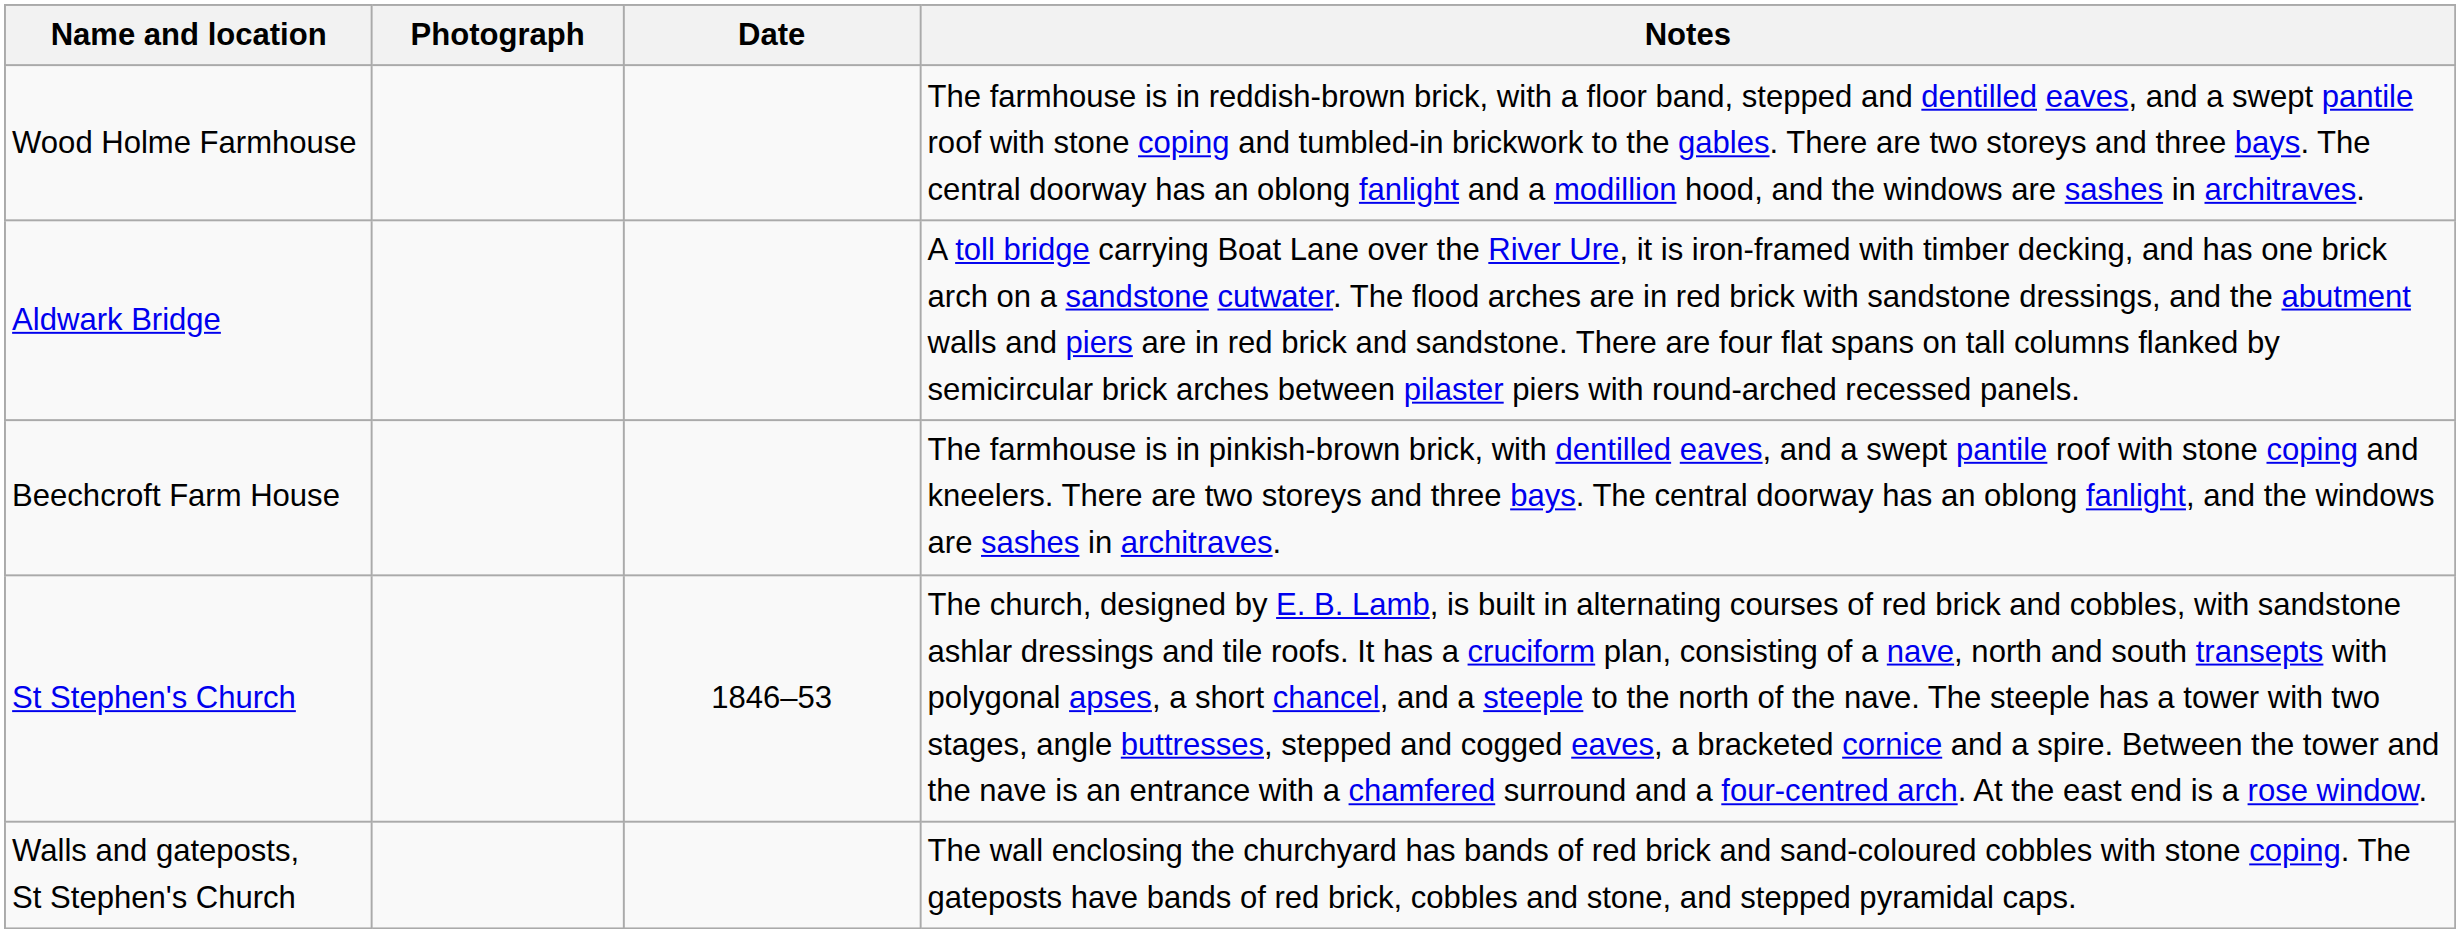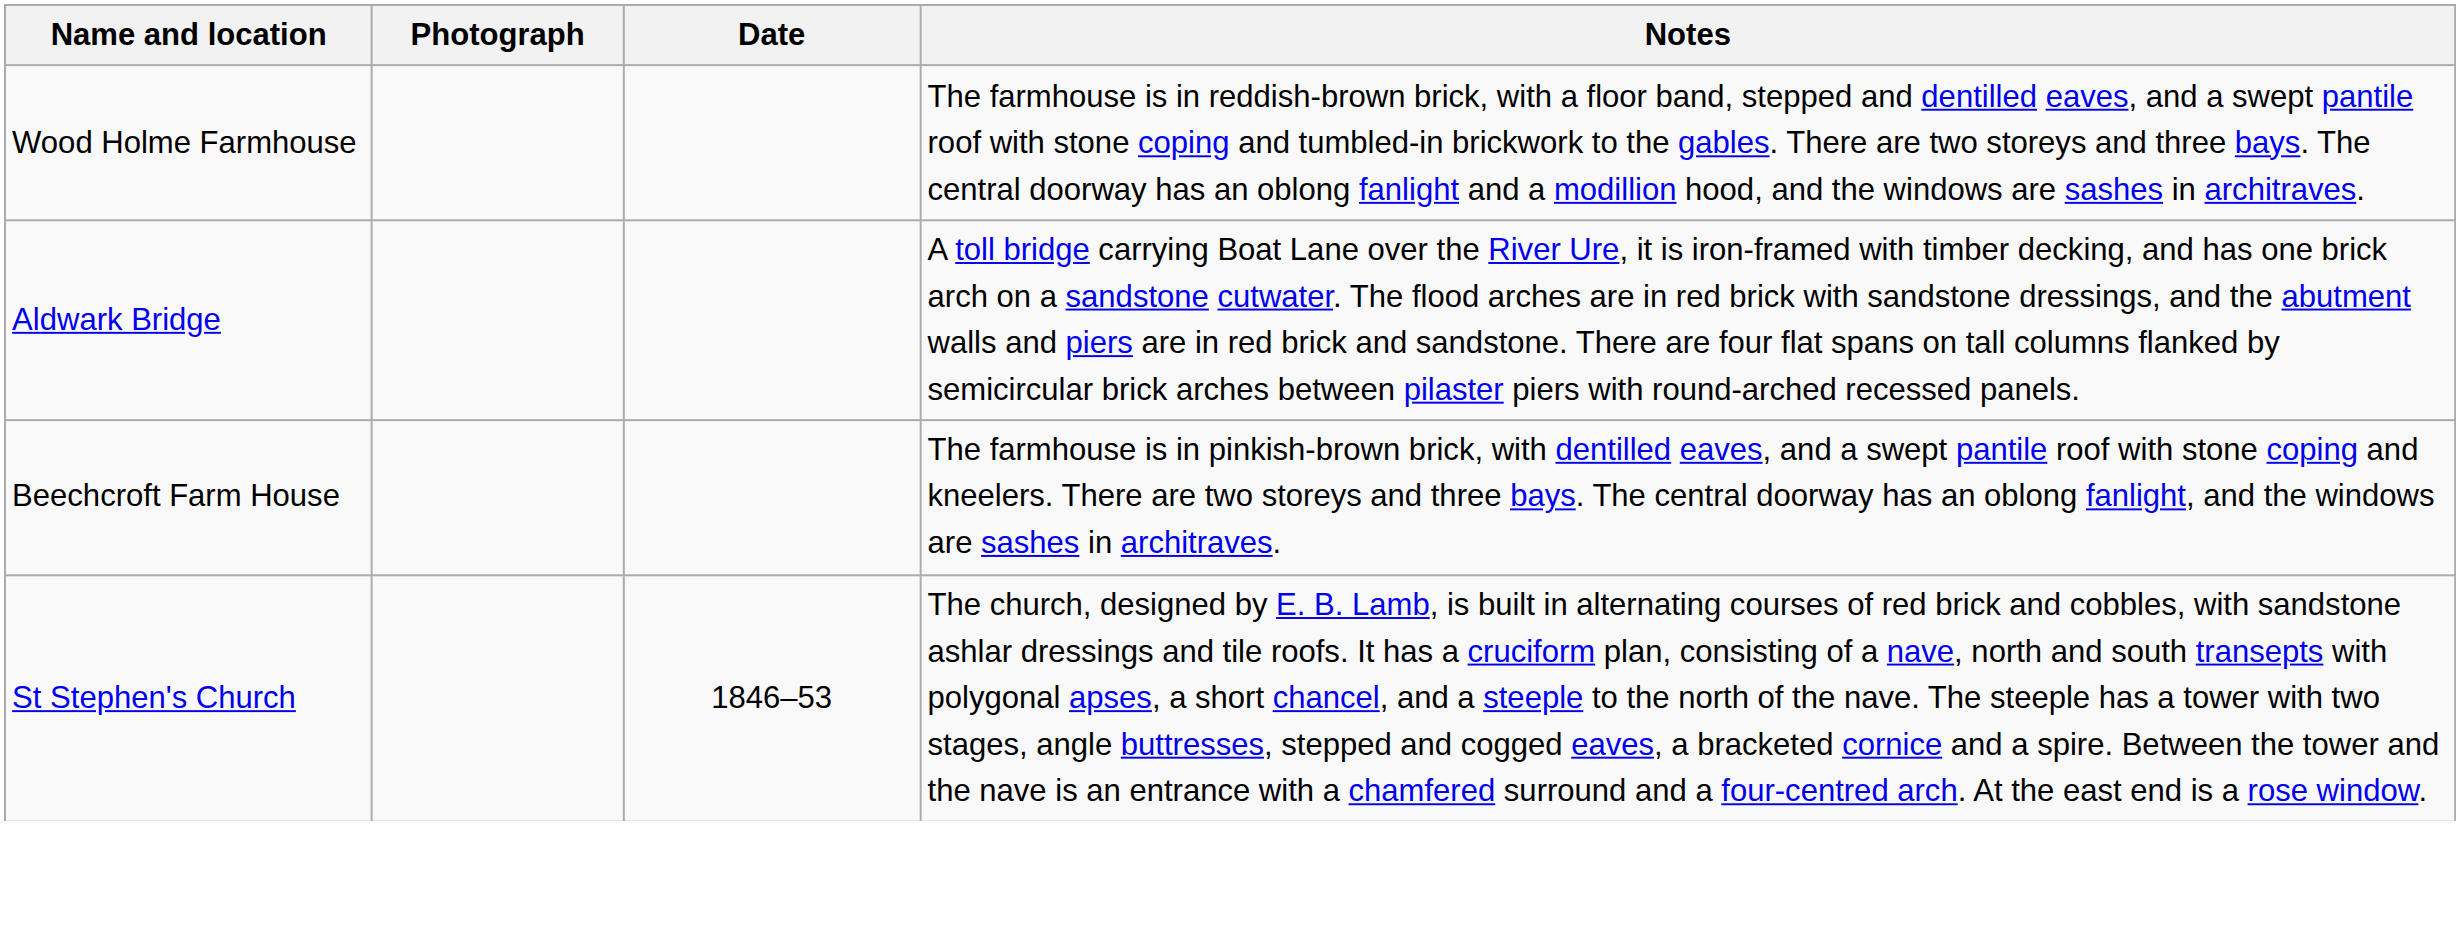- row: (156, 874)
